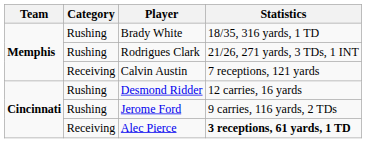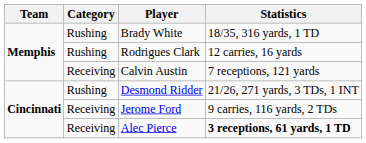(283, 52) 21/26, 271 yards, 3 TDs, 1 INT -> (255, 52) 12 carries, 16 yards
(255, 90) 12 carries, 16 yards -> (283, 90) 21/26, 271 yards, 3 TDs, 1 INT
(87, 109) Rushing -> (91, 109) Receiving
